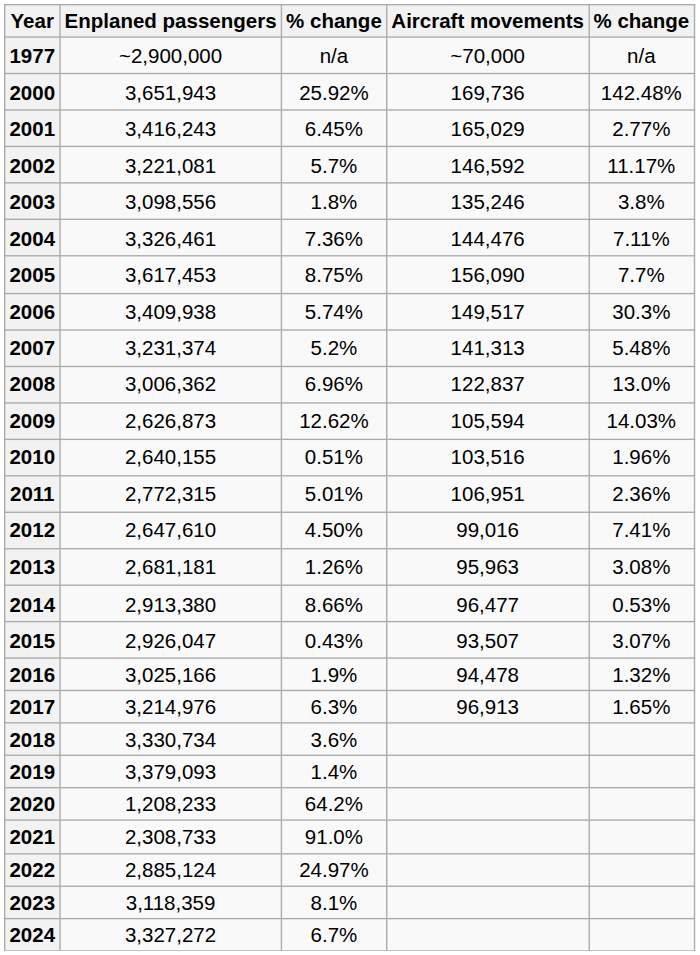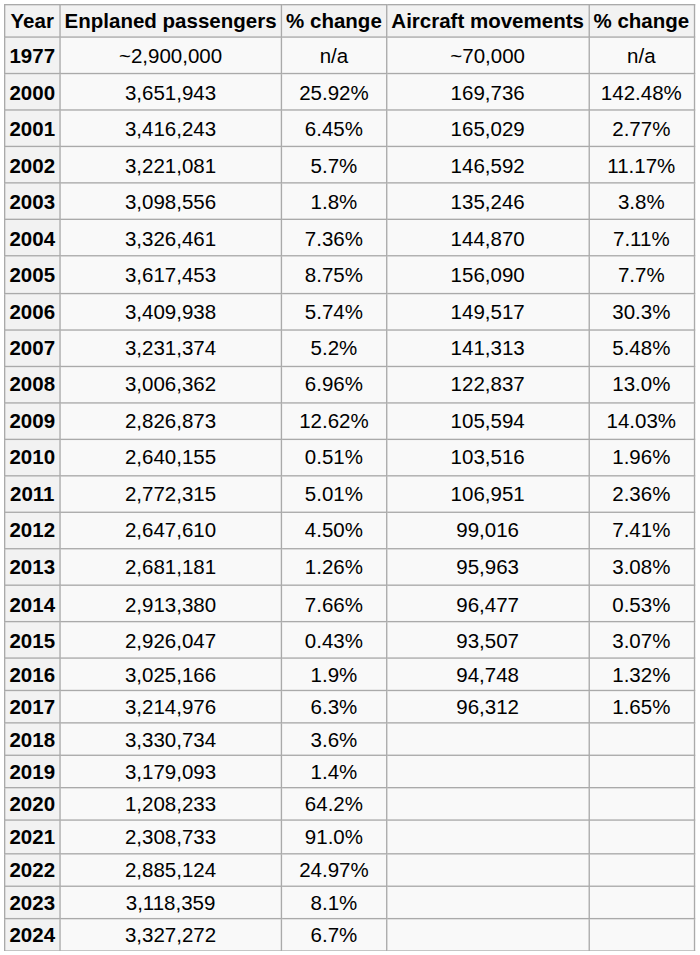(488, 238) 144,476 -> (488, 238) 144,870
(171, 421) 2,626,873 -> (171, 421) 2,826,873
(334, 604) 8.66% -> (334, 604) 7.66%
(488, 675) 94,478 -> (488, 675) 94,748
(488, 707) 96,913 -> (488, 707) 96,312
(171, 772) 3,379,093 -> (171, 772) 3,179,093
